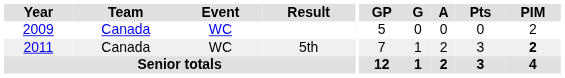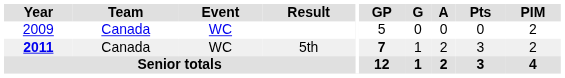(38, 47) normal -> (38, 47) bold
(382, 47) normal -> (382, 47) bold
(533, 47) bold -> (533, 47) normal
